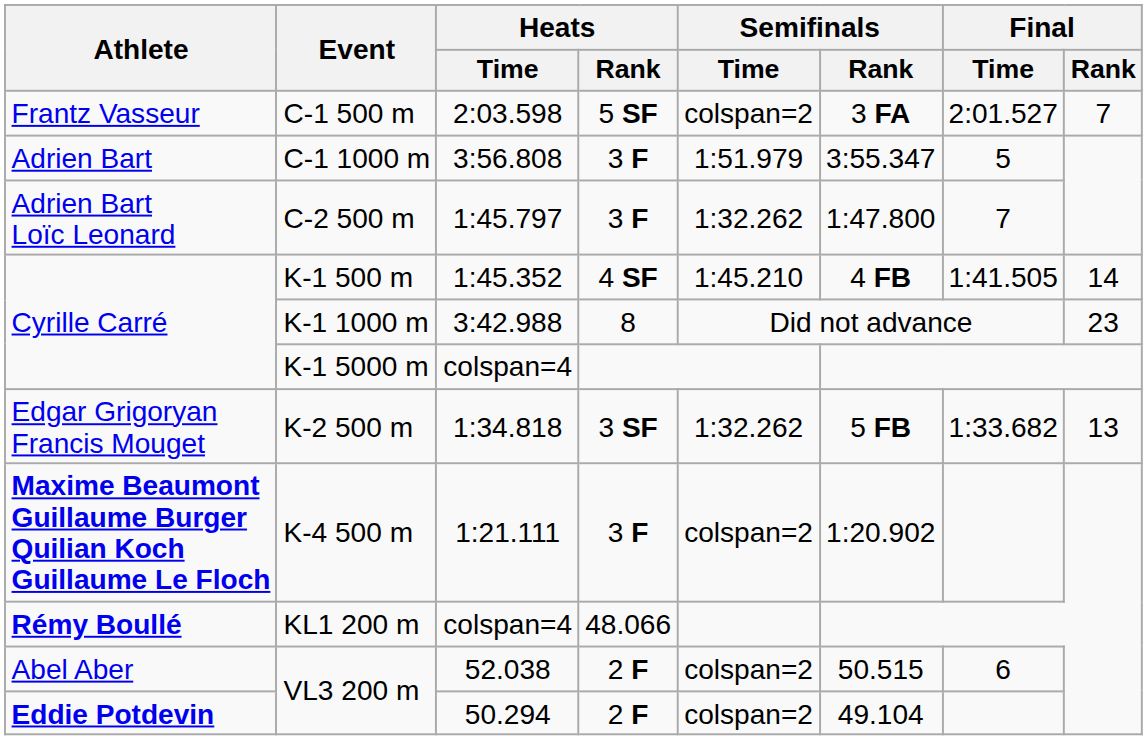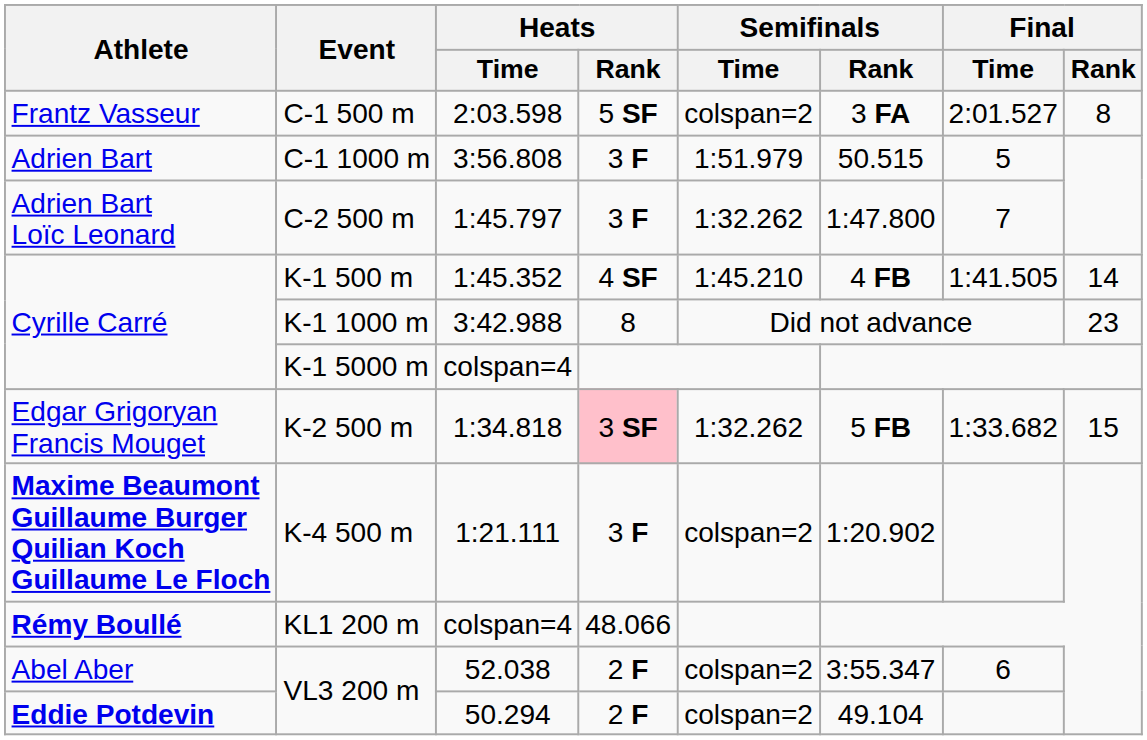(1103, 114) 7 -> (1103, 114) 8
(881, 158) 3:55.347 -> (881, 158) 50.515
(628, 427) no background -> (628, 427) pink background
(1103, 427) 13 -> (1103, 427) 15
(881, 669) 50.515 -> (881, 669) 3:55.347
